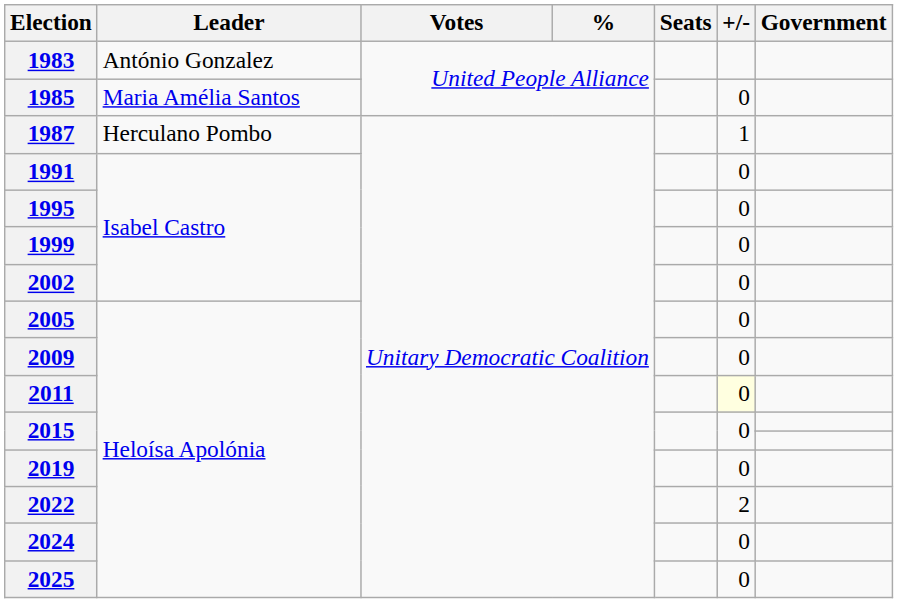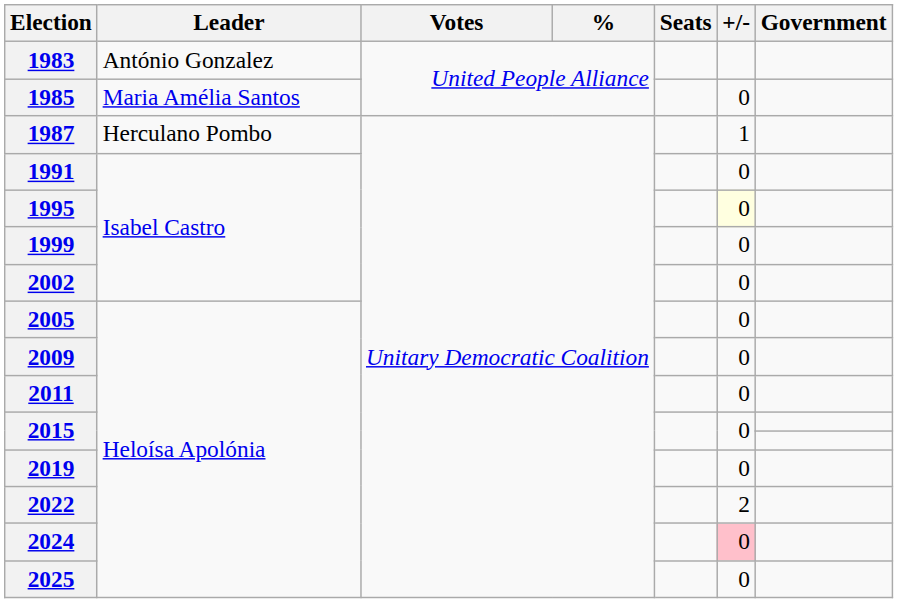(744, 208) no background -> (744, 208) lightyellow background
(744, 393) lightyellow background -> (744, 393) no background
(744, 541) no background -> (744, 541) pink background
